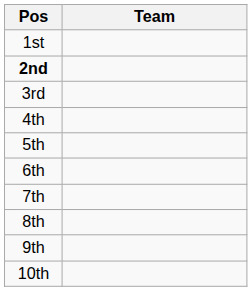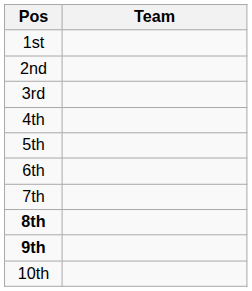(33, 68) bold -> (33, 68) normal
(33, 222) normal -> (33, 222) bold
(33, 247) normal -> (33, 247) bold
